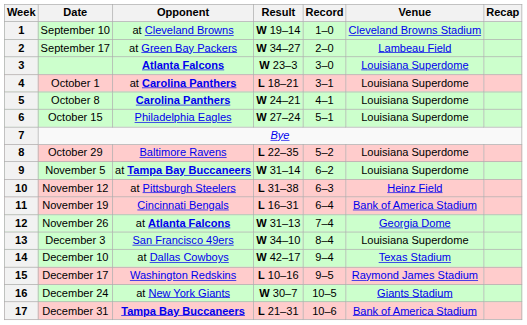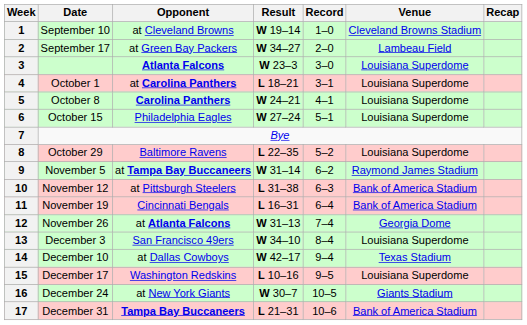(415, 170) Louisiana Superdome -> (415, 170) Raymond James Stadium
(415, 188) Heinz Field -> (415, 188) Bank of America Stadium
(415, 275) Raymond James Stadium -> (415, 275) Louisiana Superdome
